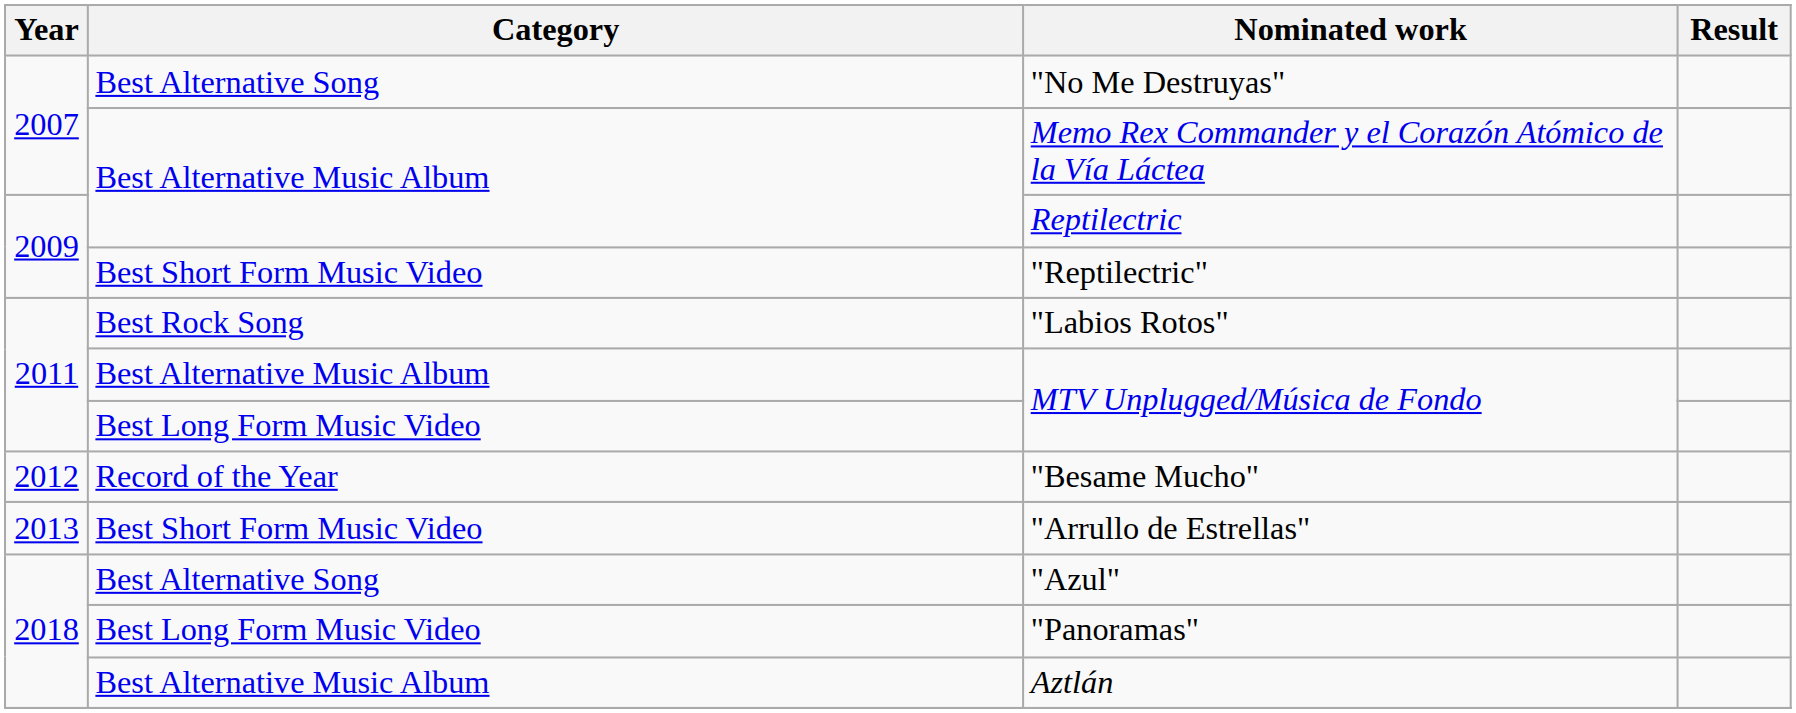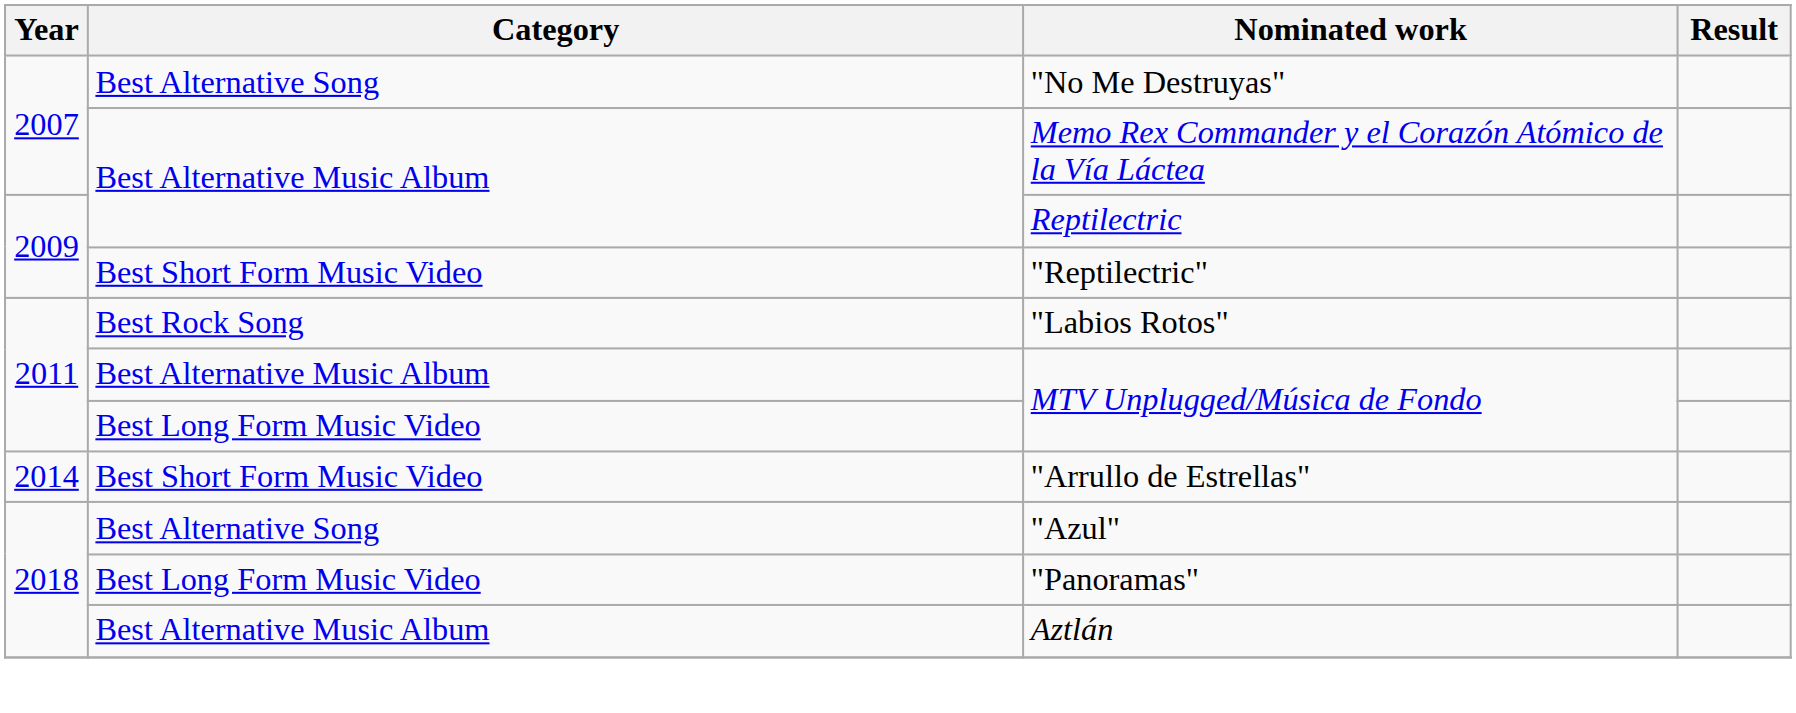- row: (217, 476)
(46, 527) 2013 -> (46, 476) 2014
